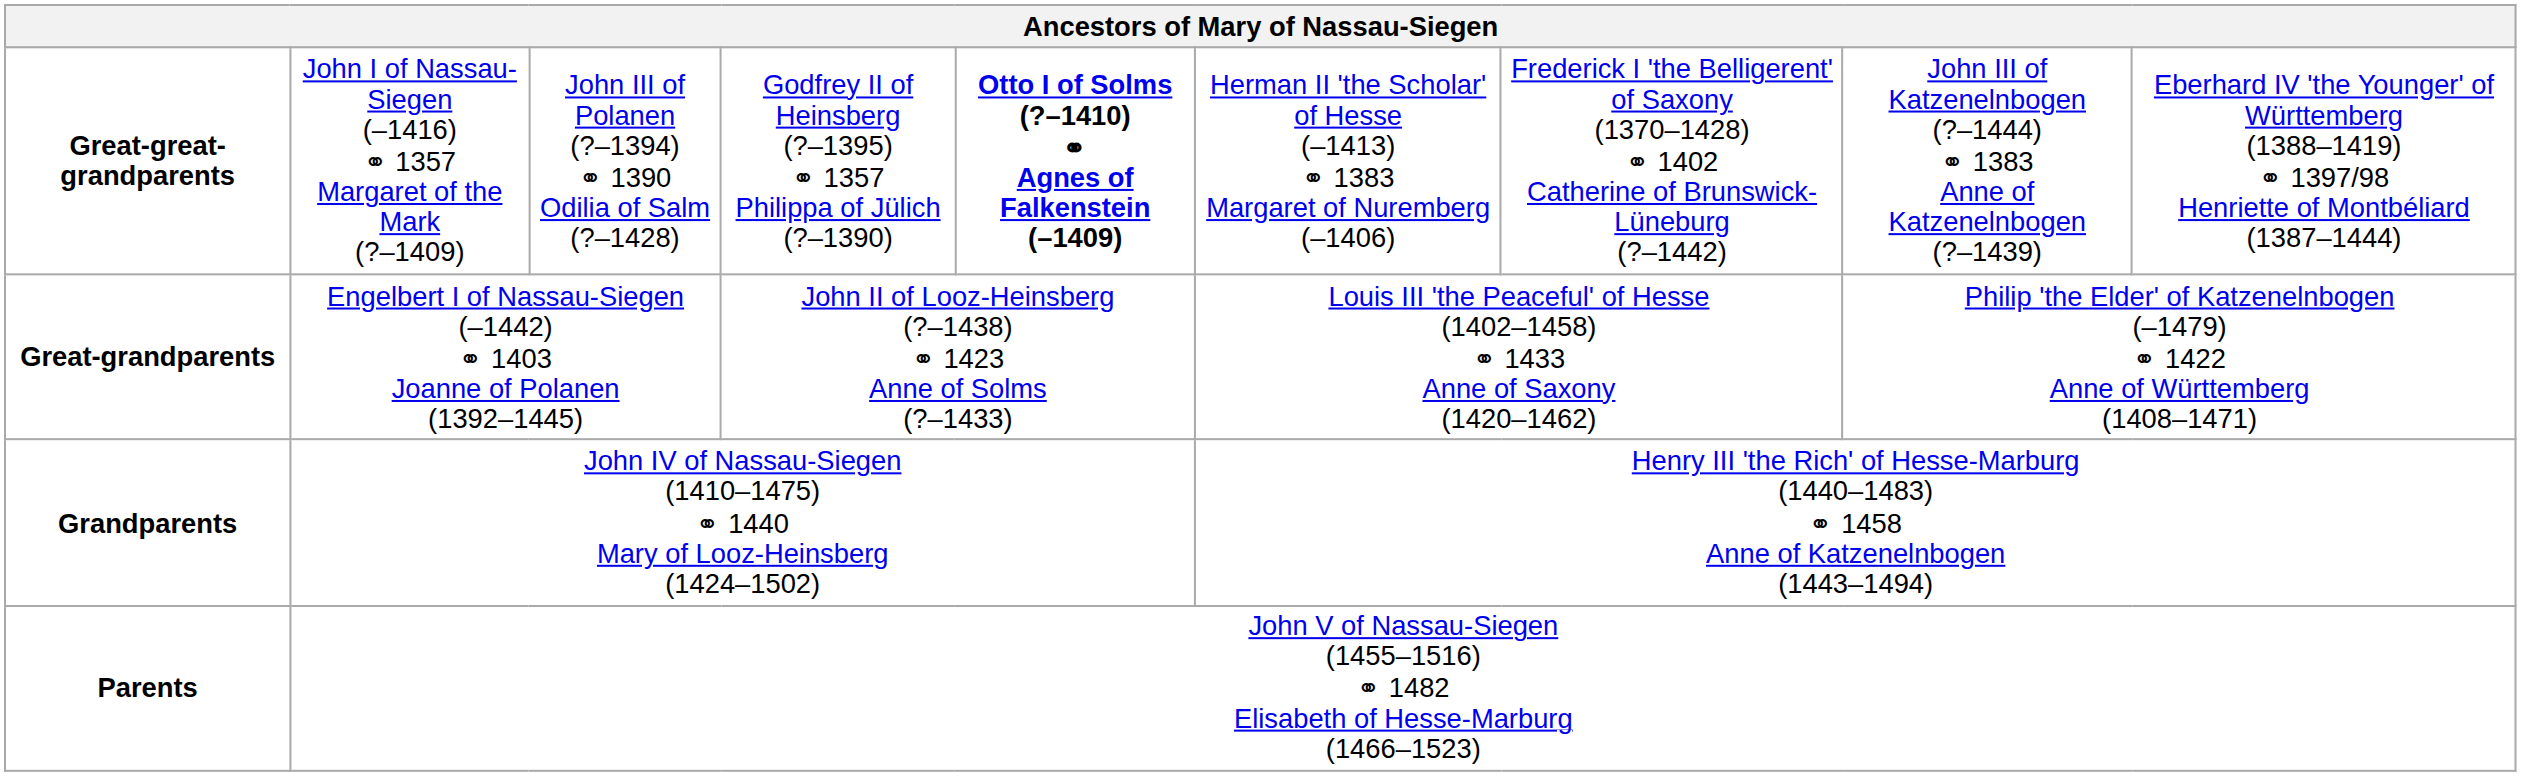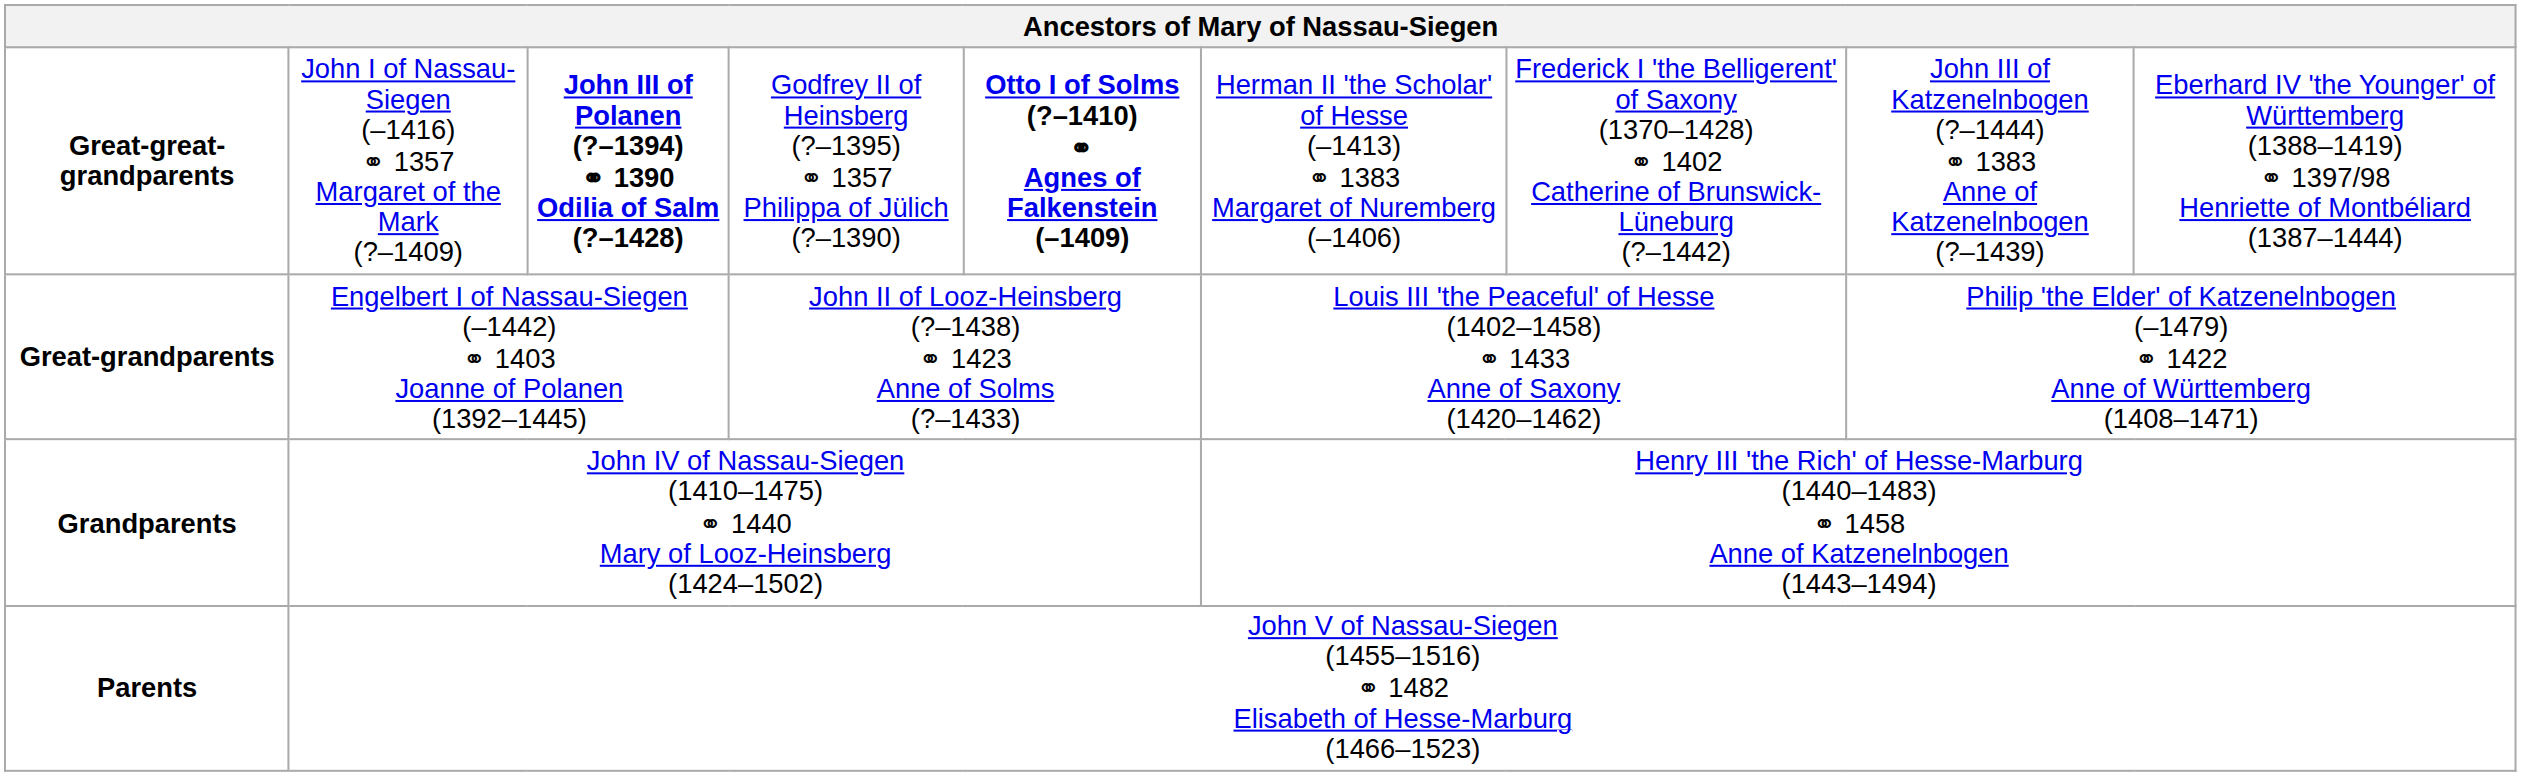(625, 161) normal -> (628, 161) bold
